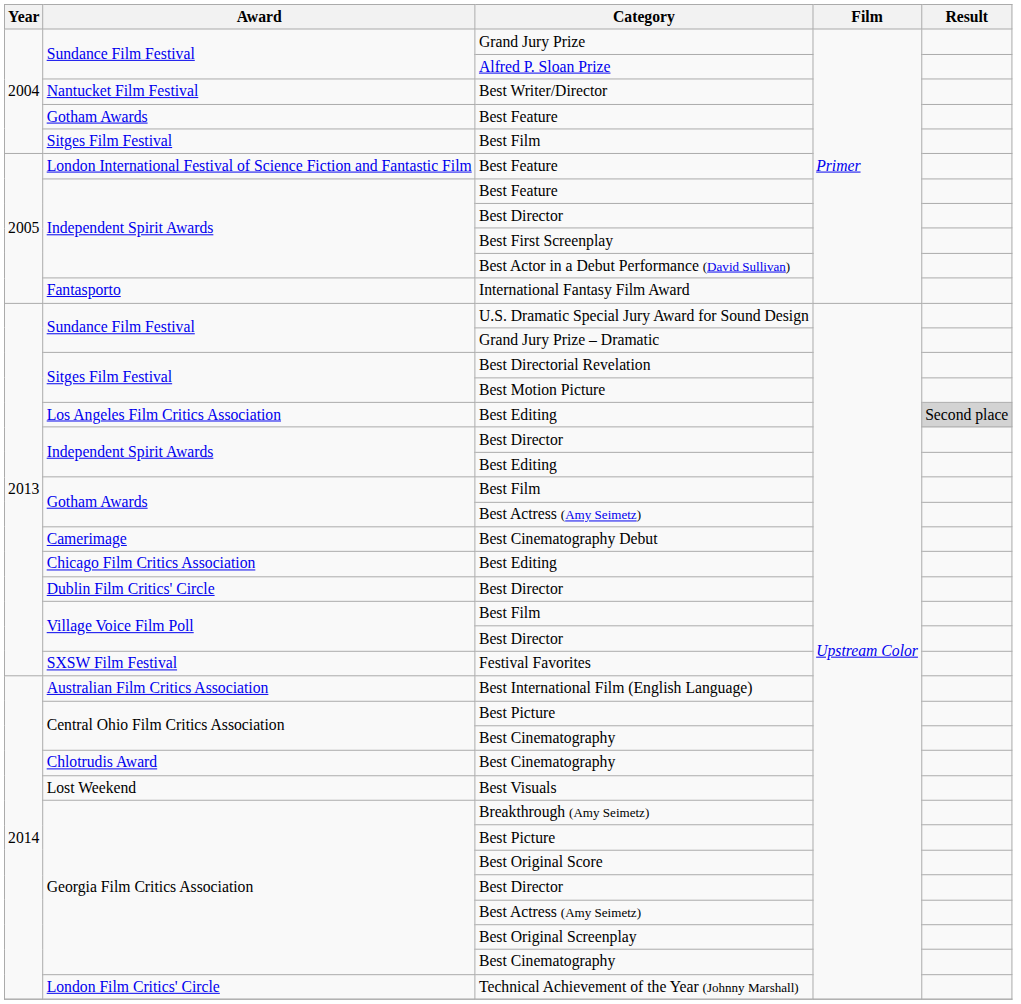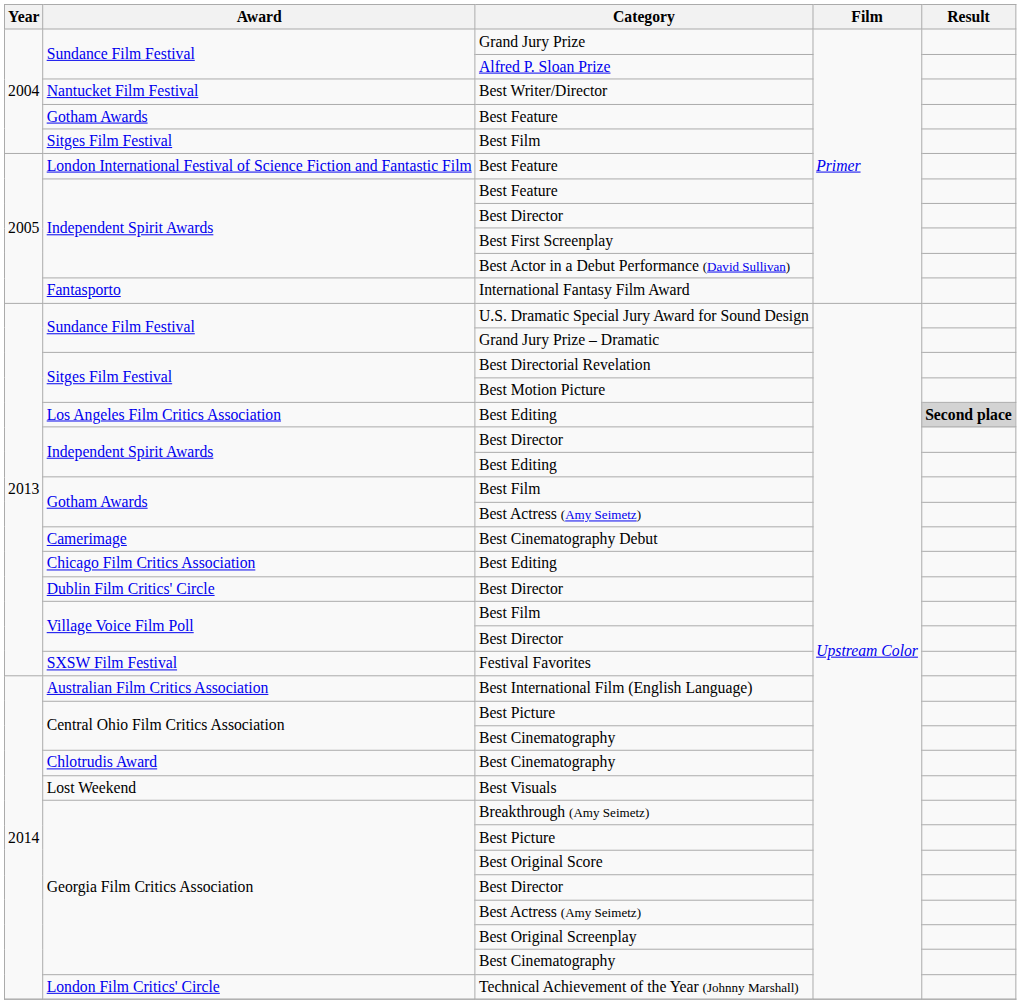(967, 414) normal -> (968, 414) bold
